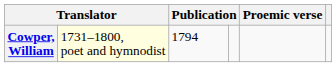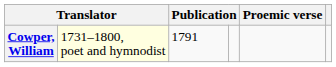(185, 36) 1794 -> (185, 36) 1791
